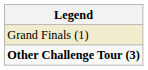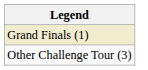(74, 55) bold -> (69, 55) normal
